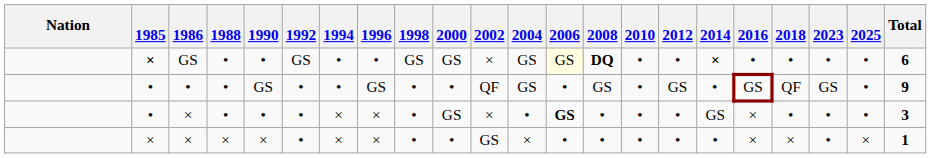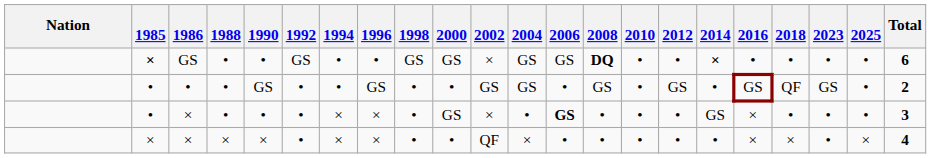(565, 61) lightyellow background -> (565, 61) no background
(489, 87) QF -> (489, 87) GS
(905, 87) 9 -> (905, 87) 2
(489, 140) GS -> (489, 140) QF
(905, 140) 1 -> (905, 140) 4
